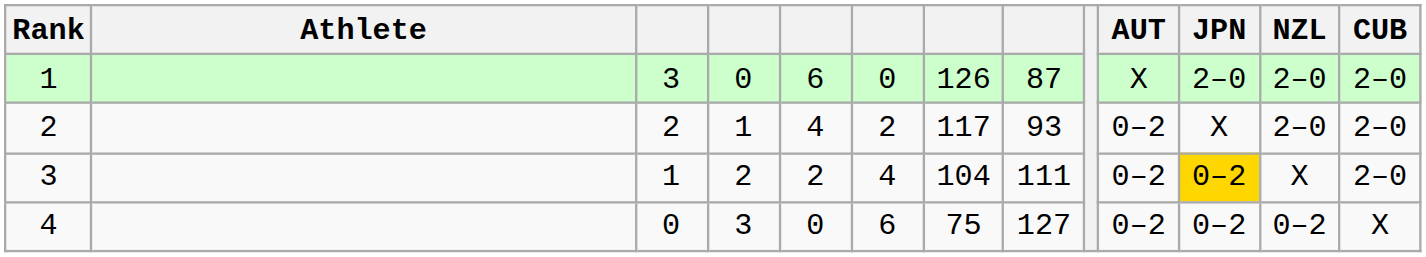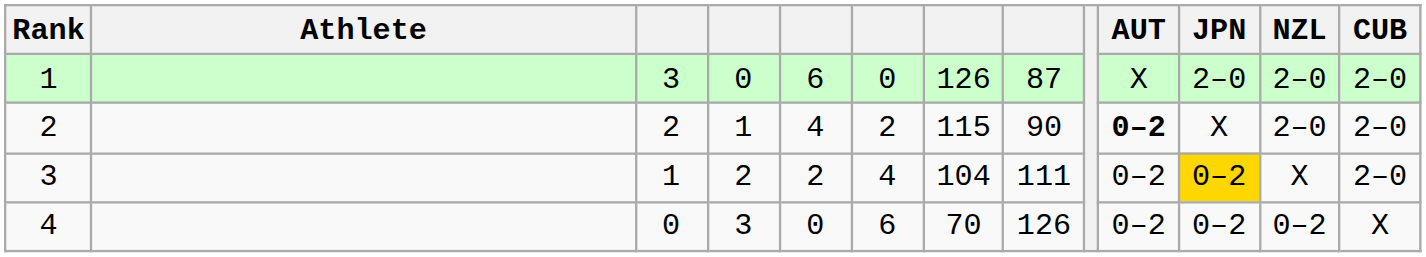(964, 128) 117 -> (964, 128) 115
(1044, 128) 93 -> (1044, 128) 90
(1139, 128) normal -> (1139, 128) bold
(964, 226) 75 -> (964, 226) 70
(1044, 226) 127 -> (1044, 226) 126
